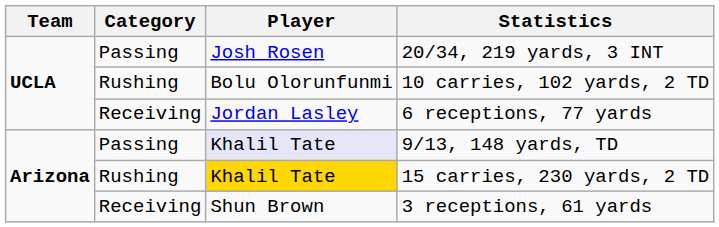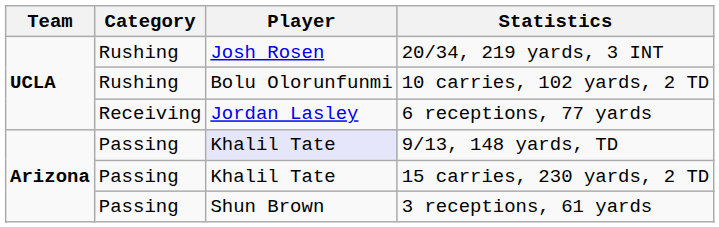(139, 52) Passing -> (139, 52) Rushing
(139, 176) Rushing -> (139, 176) Passing
(273, 176) gold background -> (273, 176) no background
(150, 207) Receiving -> (139, 207) Passing
